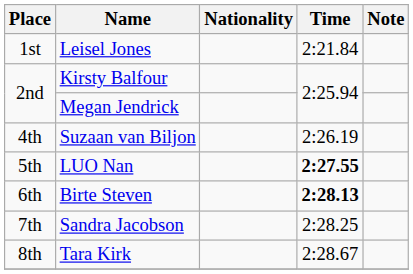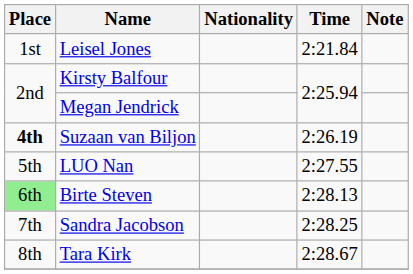(30, 136) normal -> (30, 136) bold
(330, 166) bold -> (330, 166) normal
(30, 195) no background -> (30, 195) lightgreen background
(330, 195) bold -> (330, 195) normal
